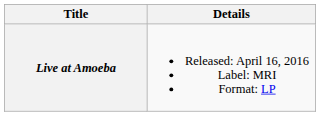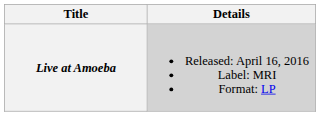(231, 75) no background -> (231, 75) lightgrey background
